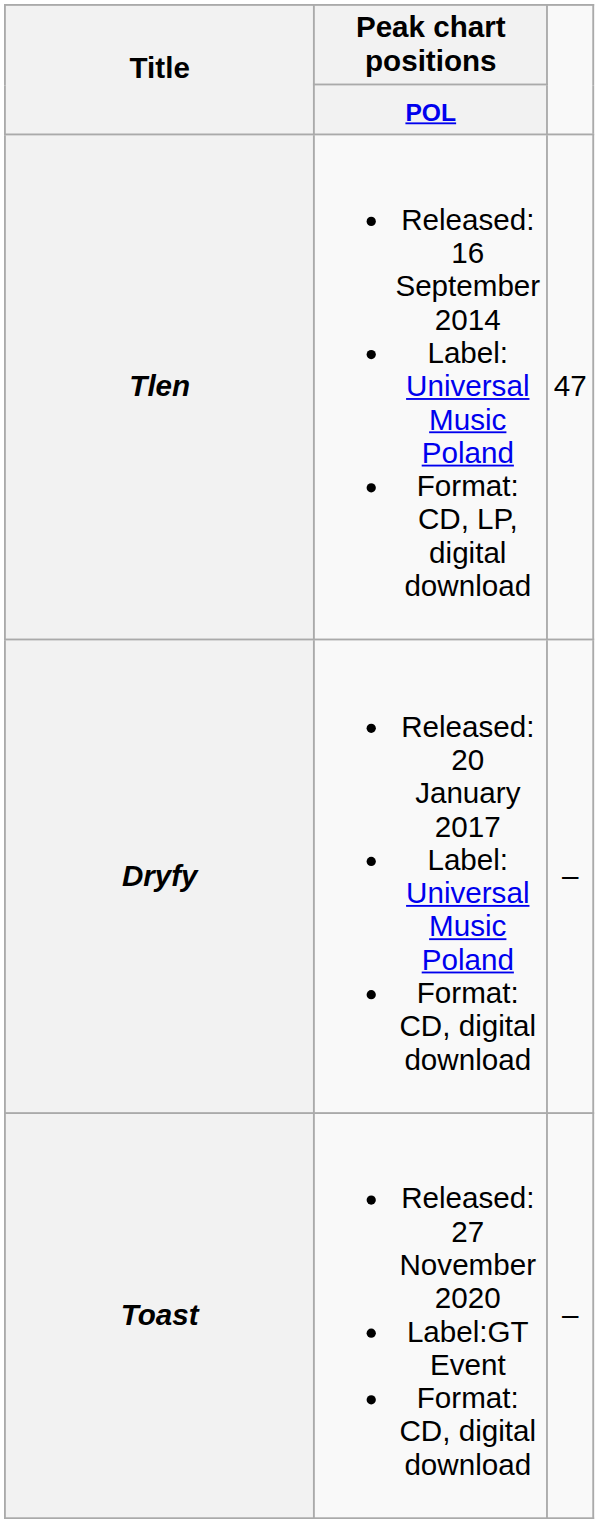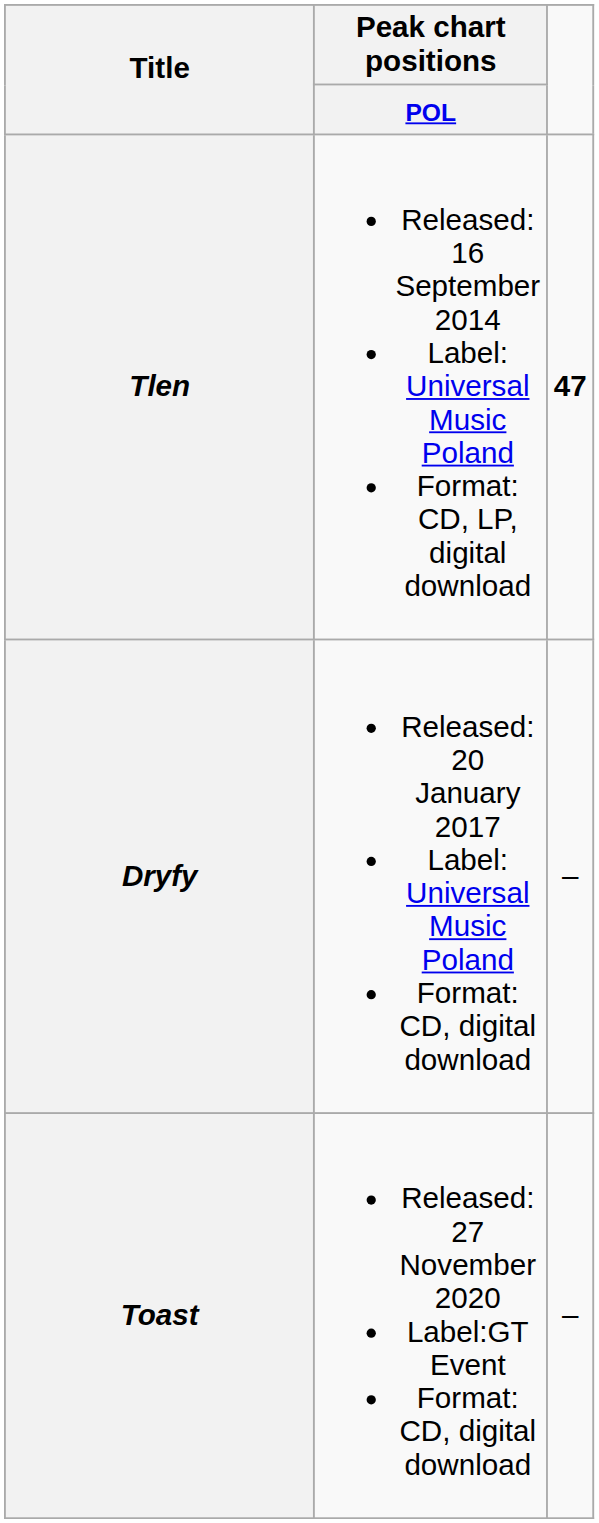(570, 386) normal -> (570, 386) bold
